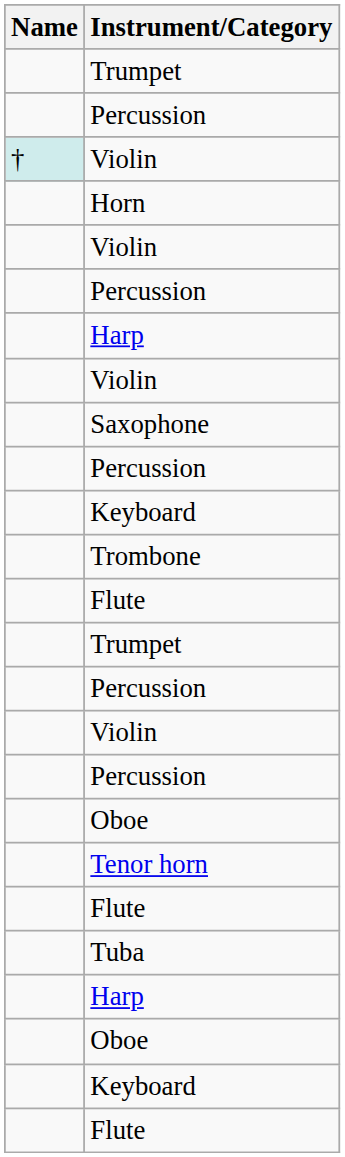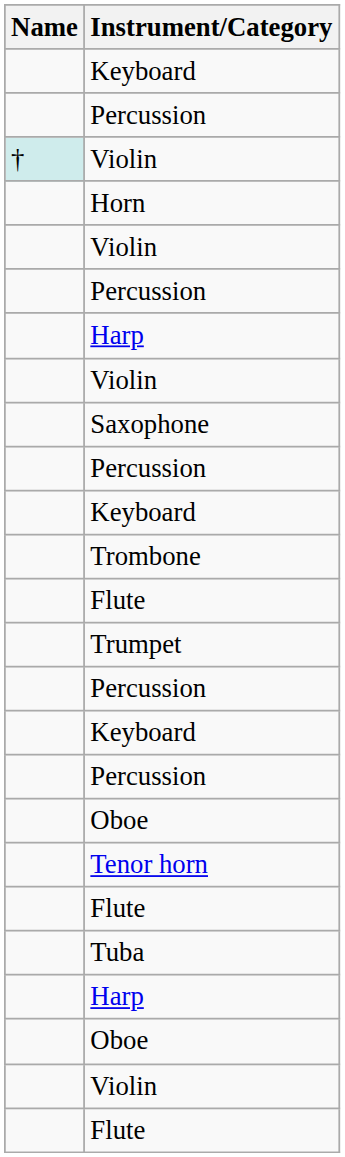(136, 70) Trumpet -> (143, 70) Keyboard
(124, 732) Violin -> (143, 732) Keyboard
(143, 1085) Keyboard -> (124, 1085) Violin
